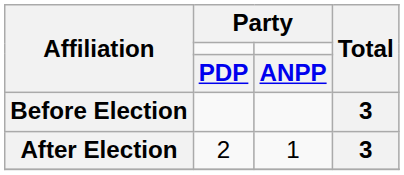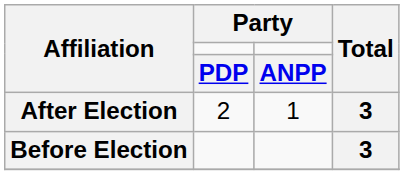rows swapped: (99, 111) <-> (99, 149)
